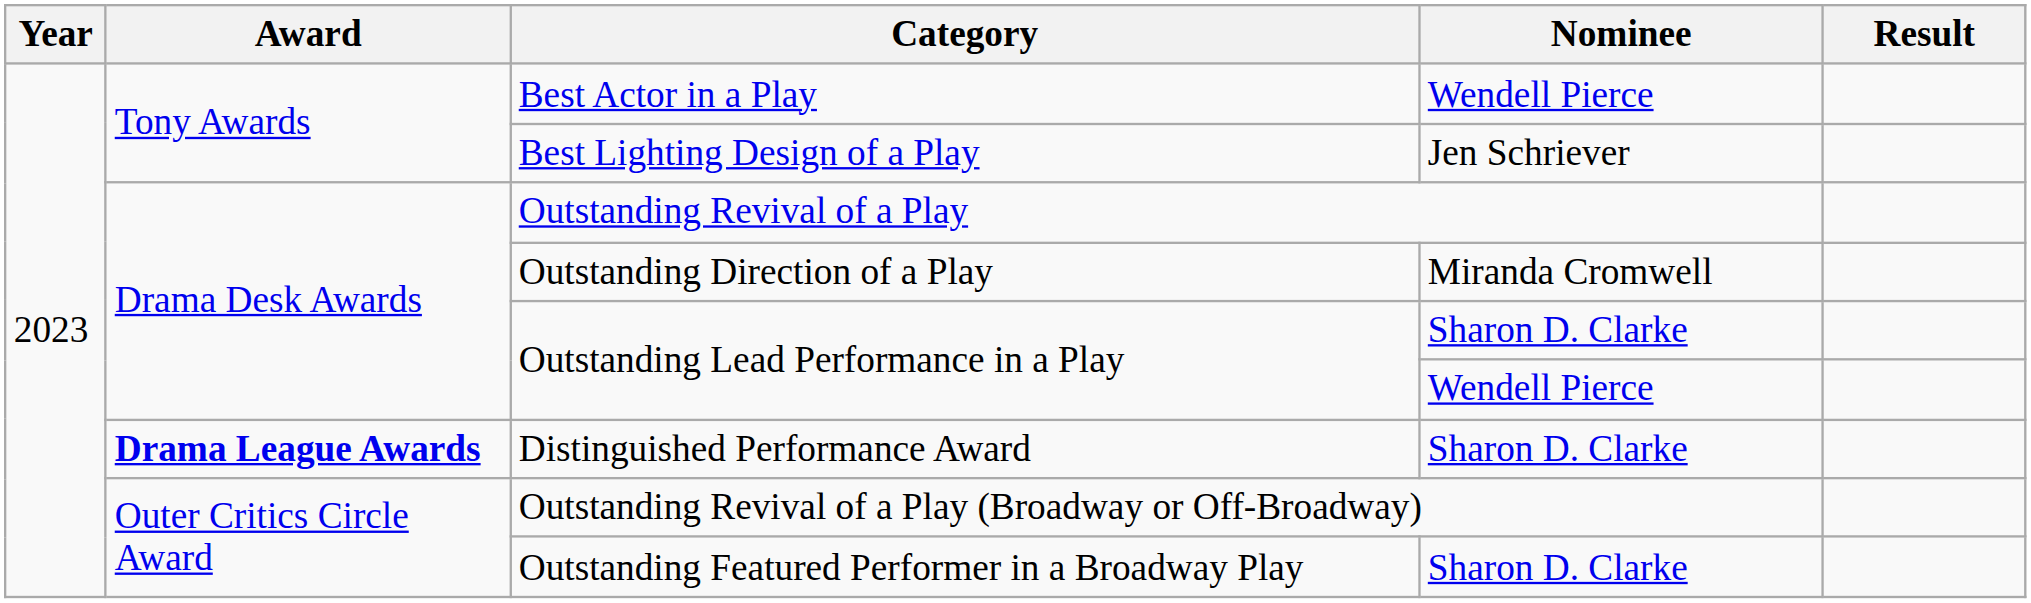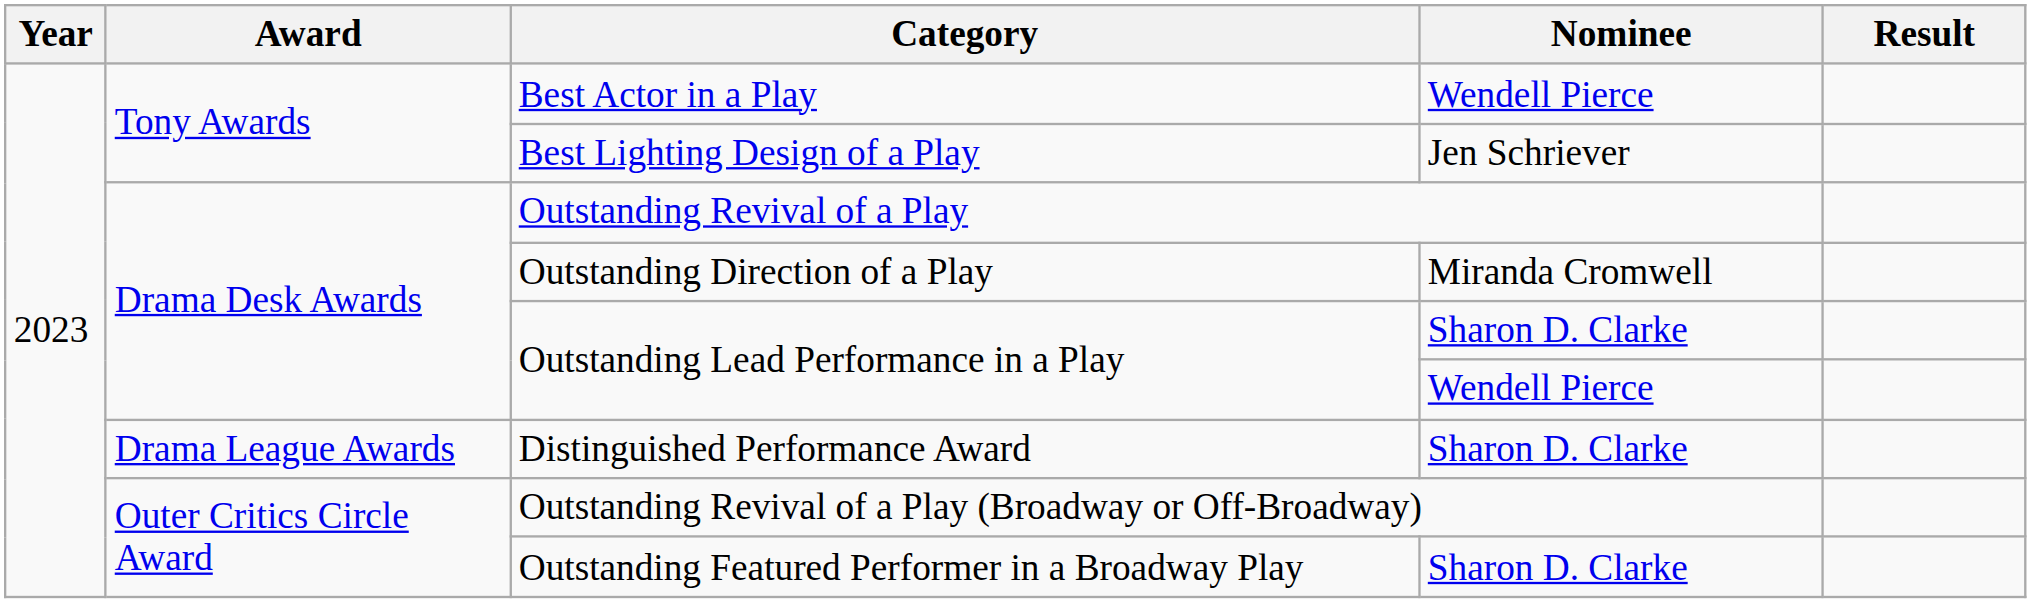(298, 447) bold -> (285, 447) normal
